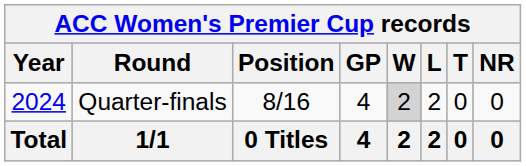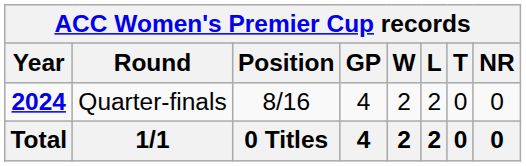(39, 101) normal -> (39, 101) bold
(404, 101) lightgrey background -> (404, 101) no background
